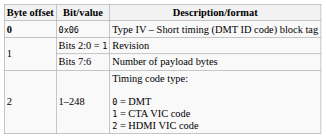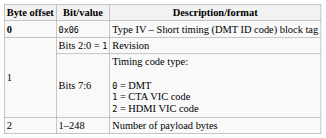(165, 62) Number of payload bytes -> (155, 85) Timing code type: 0 = DMT 1 = CTA VIC code 2 = HDMI VIC code
(155, 102) Timing code type: 0 = DMT 1 = CTA VIC code 2 = HDMI VIC code -> (165, 125) Number of payload bytes
